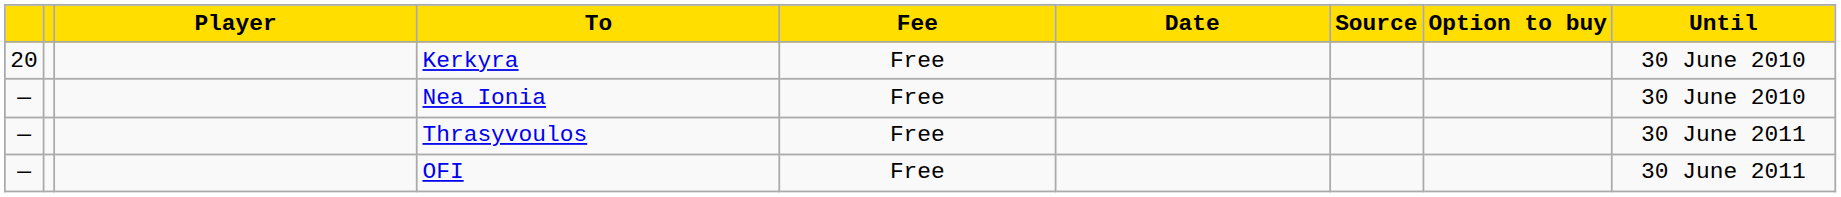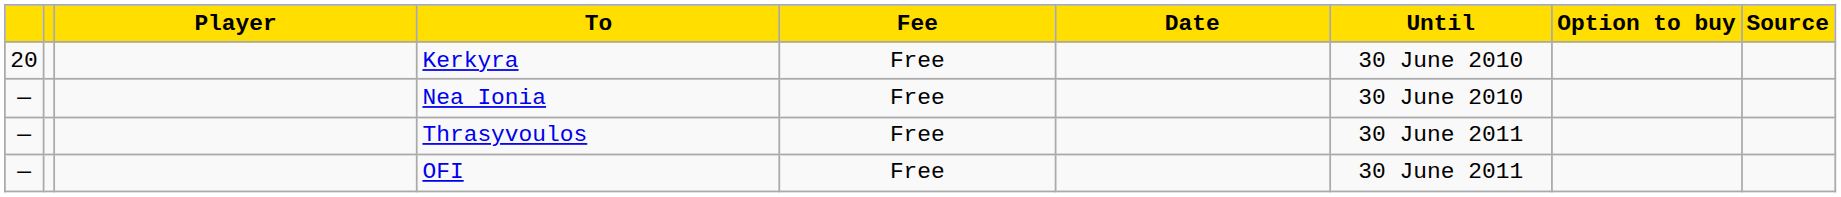columns swapped: (1723, 24) <-> (1376, 24)
